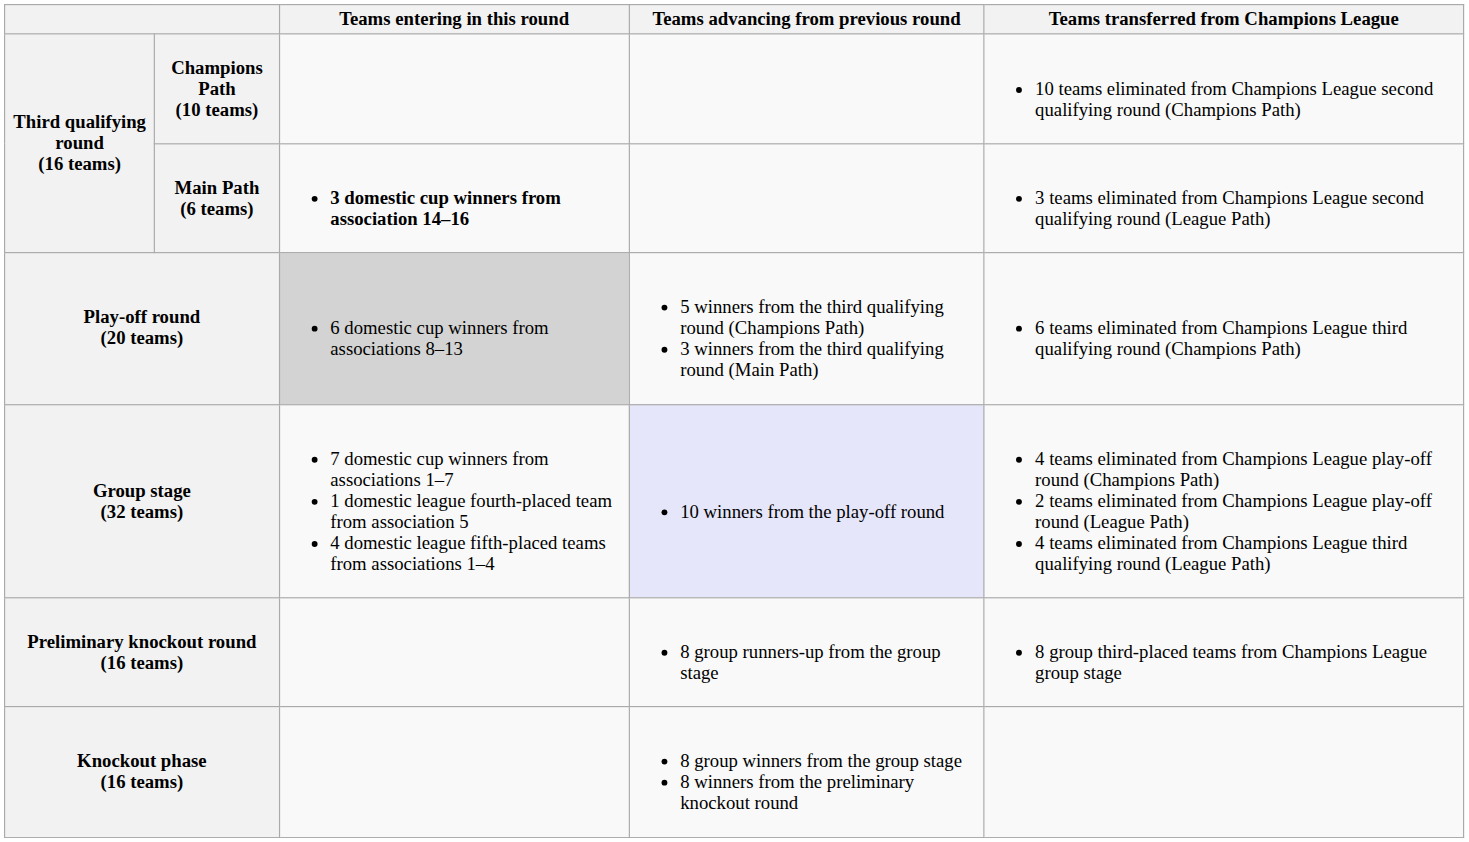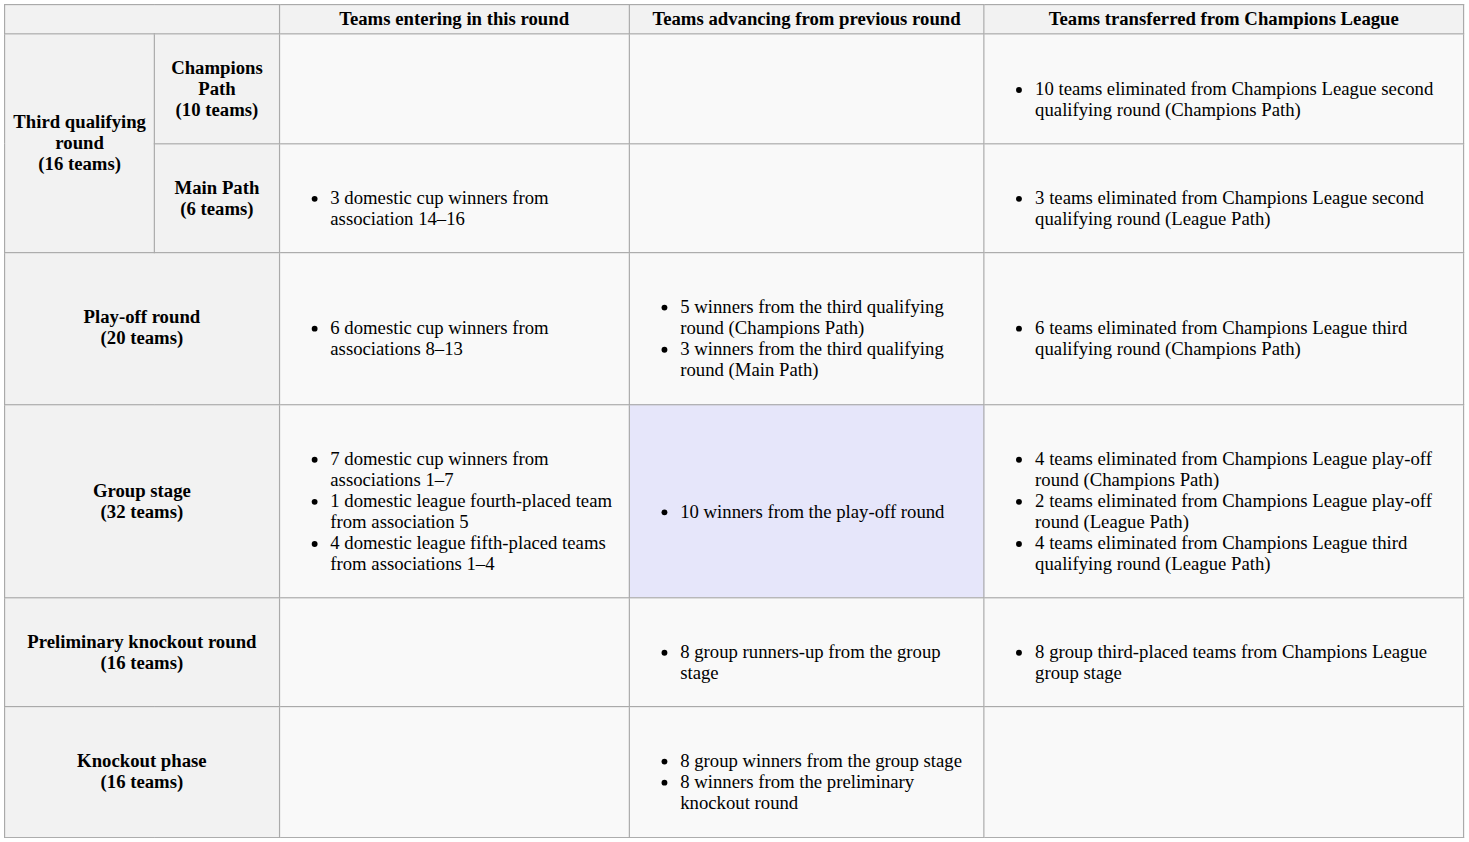(454, 209) bold -> (454, 209) normal
(454, 339) lightgrey background -> (454, 339) no background
